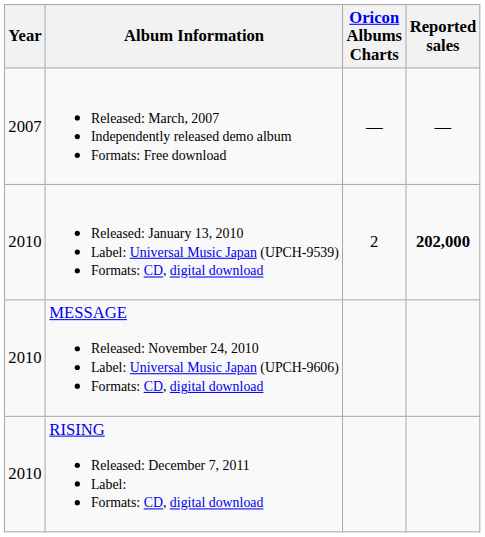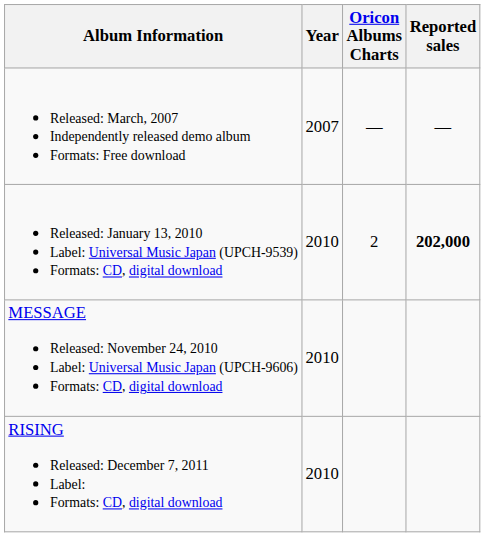columns swapped: (25, 36) <-> (194, 36)
